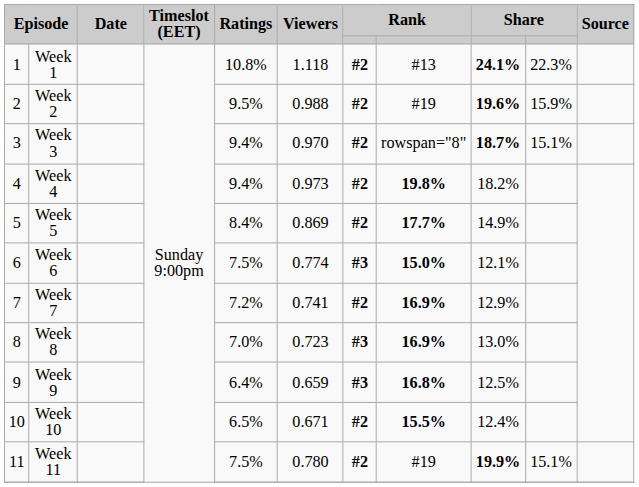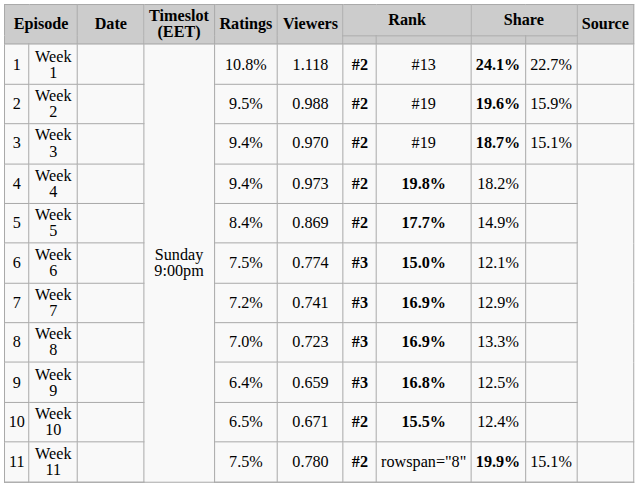(551, 64) 22.3% -> (551, 64) 22.7%
(424, 143) rowspan="8" -> (424, 143) #19
(360, 302) #2 -> (360, 302) #3
(498, 342) 13.0% -> (498, 342) 13.3%
(424, 461) #19 -> (424, 461) rowspan="8"
